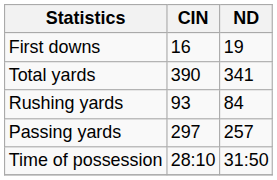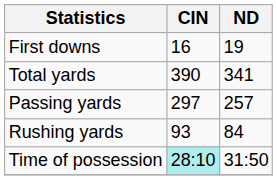rows swapped: (66, 103) <-> (65, 132)
(193, 160) no background -> (193, 160) paleturquoise background
